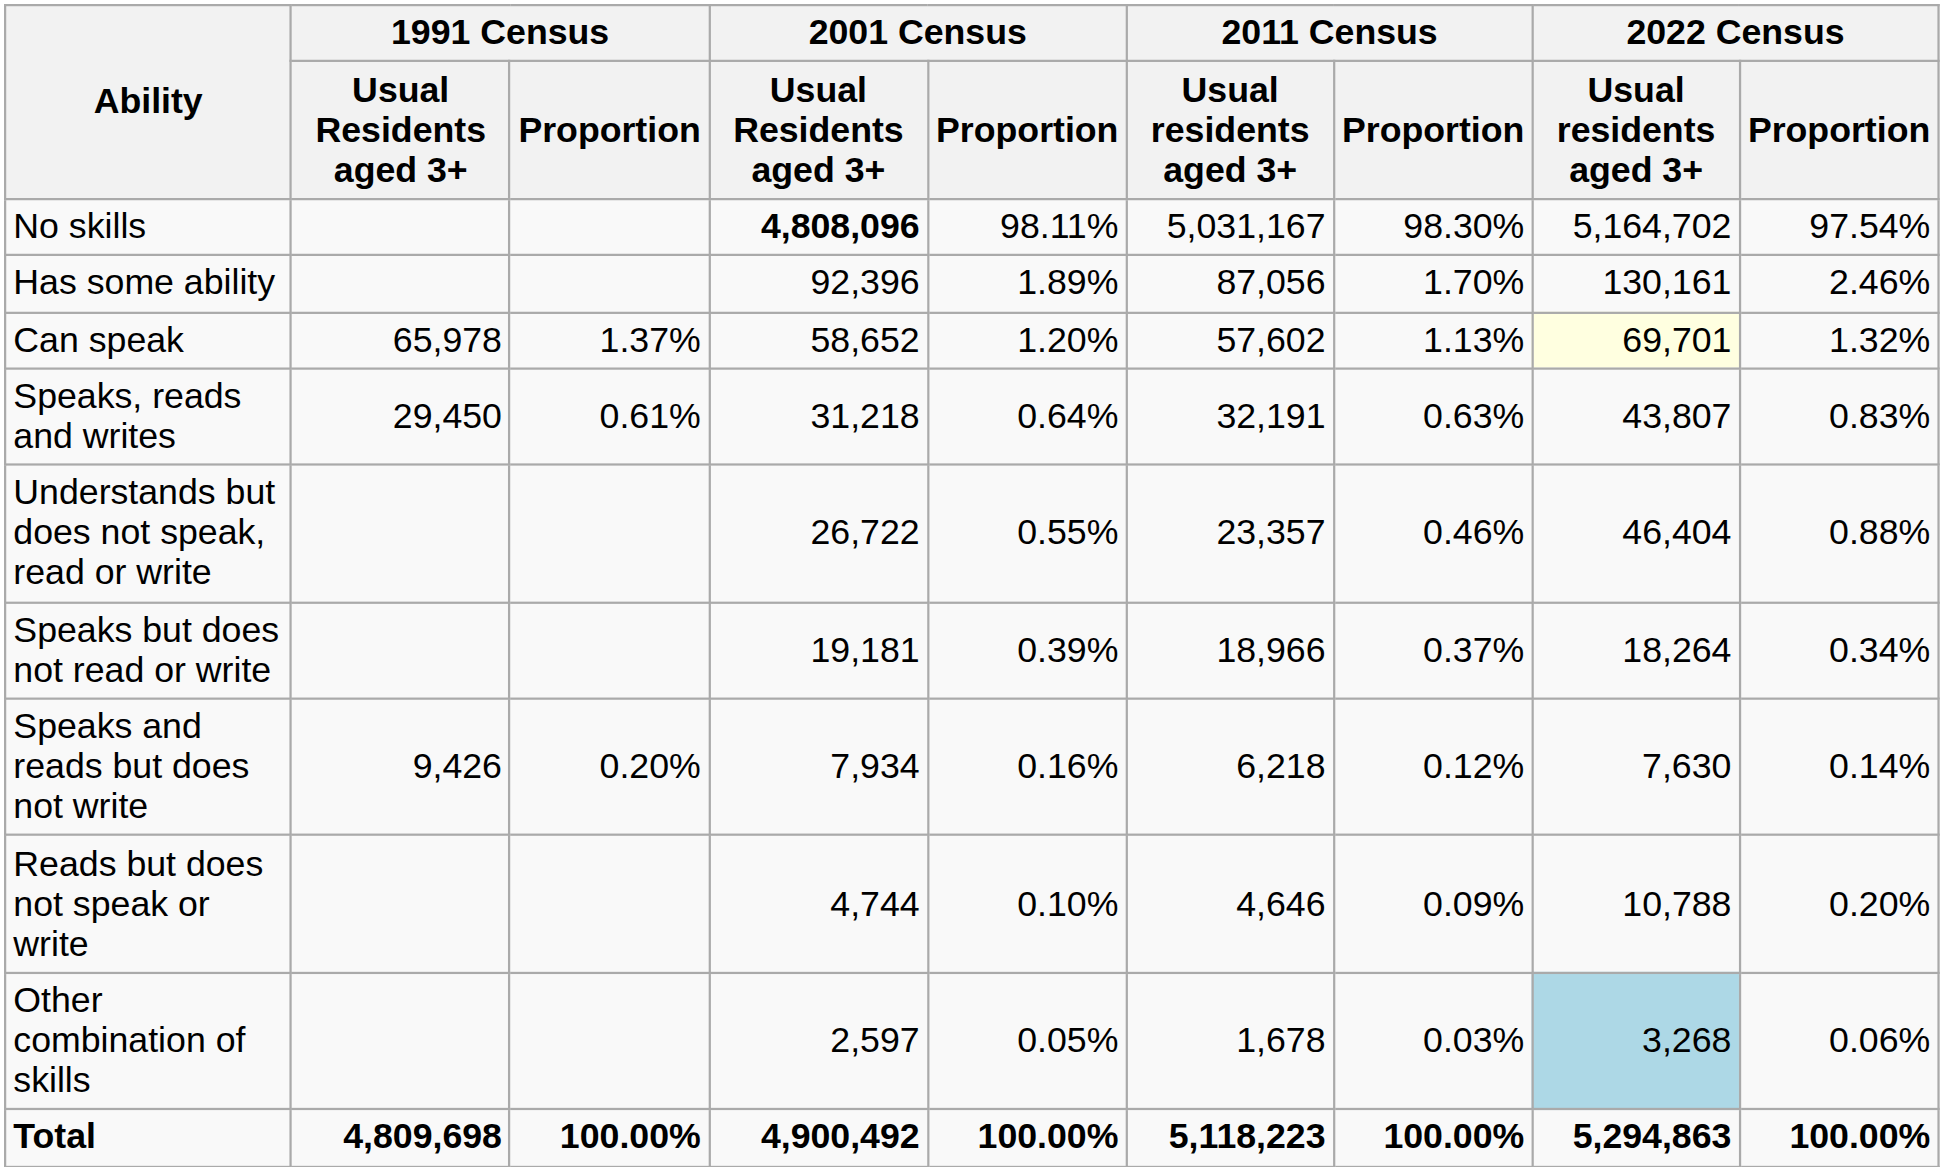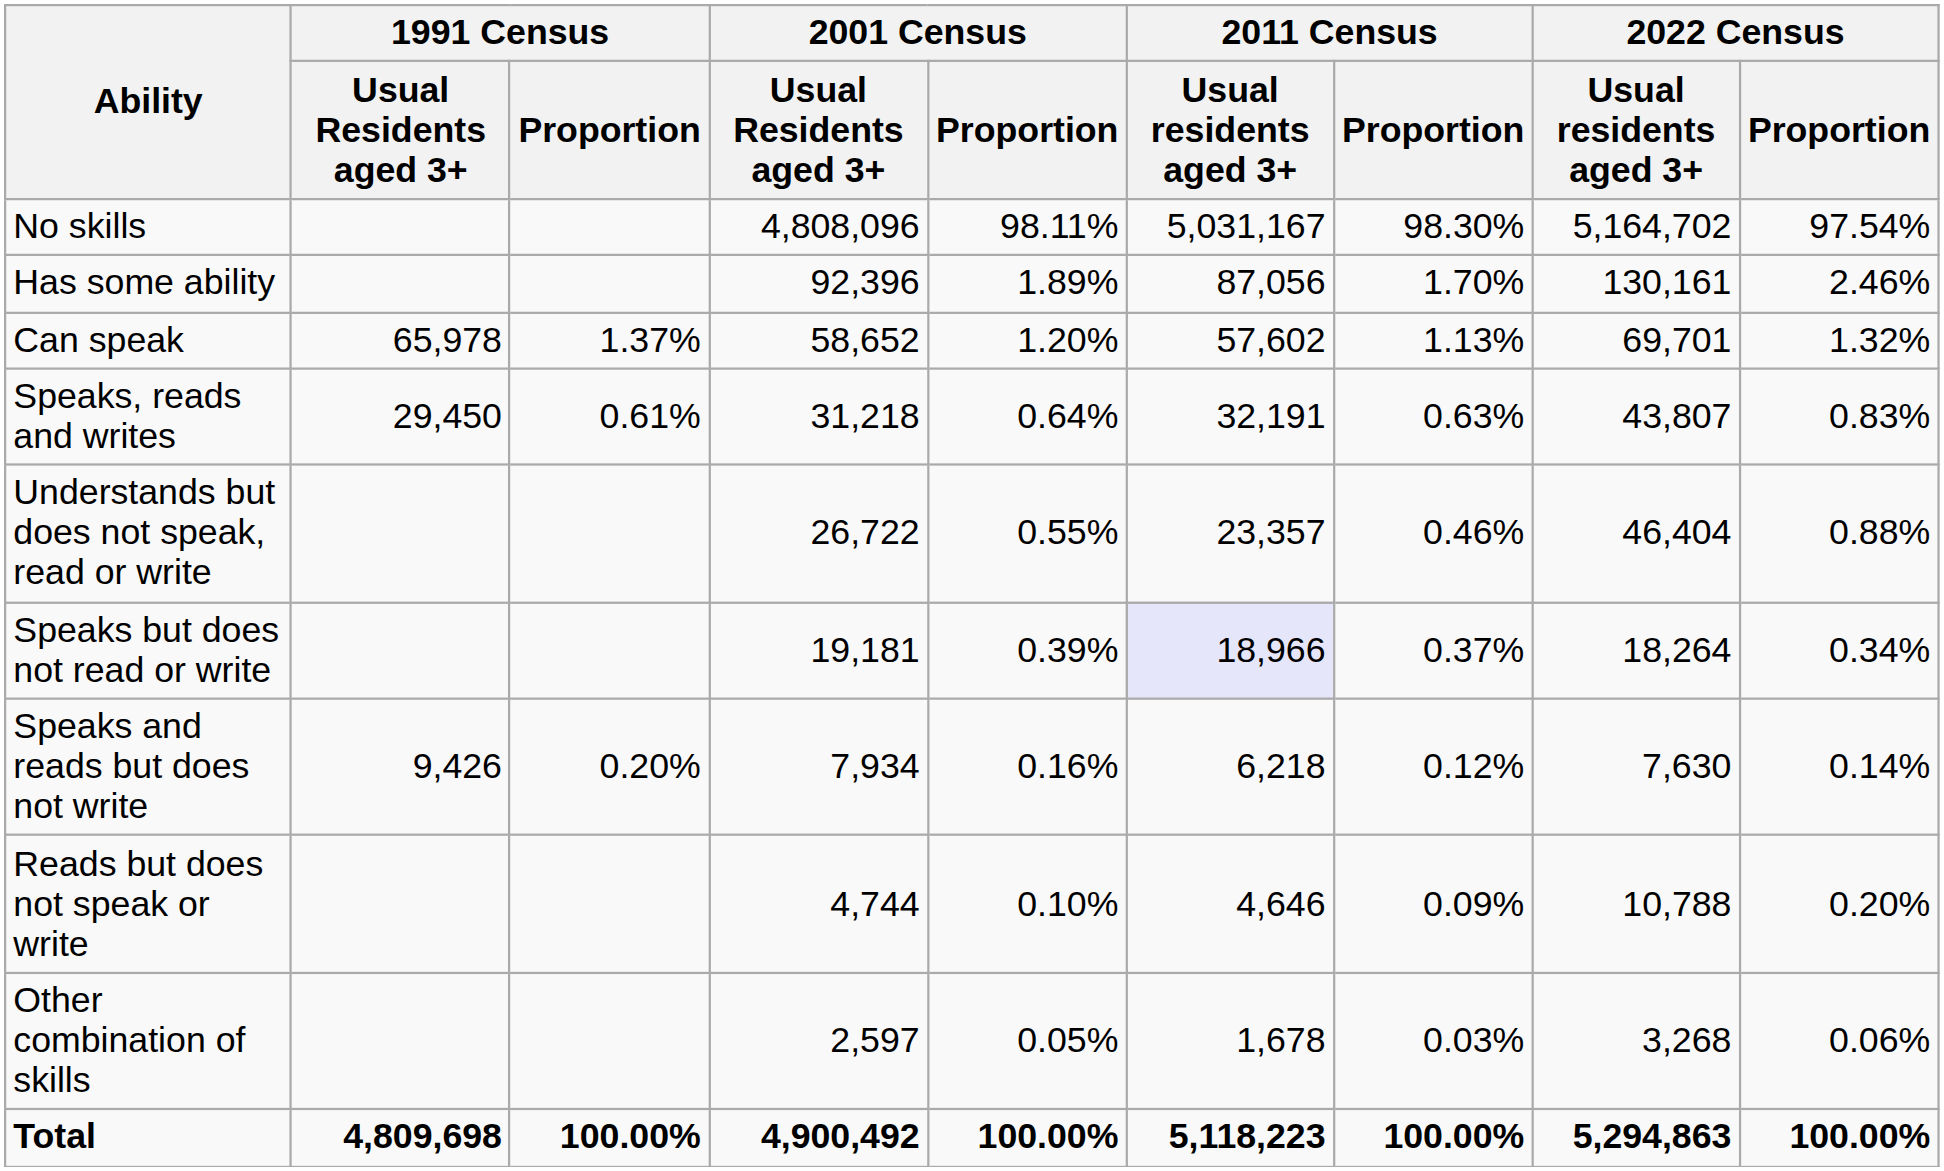(840, 226) bold -> (840, 226) normal
(1677, 339) lightyellow background -> (1677, 339) no background
(1271, 649) no background -> (1271, 649) lavender background
(1687, 1040) lightblue background -> (1687, 1040) no background
